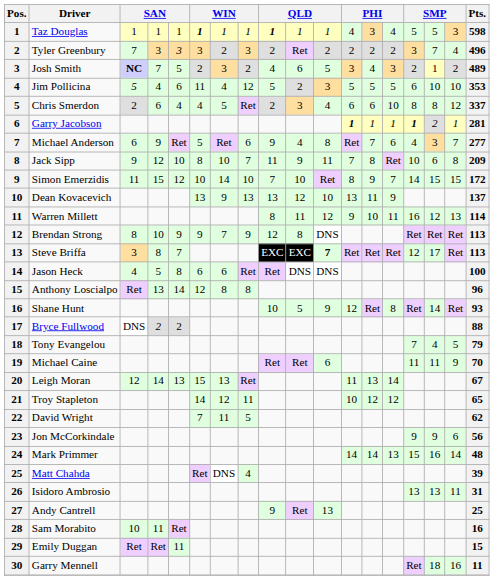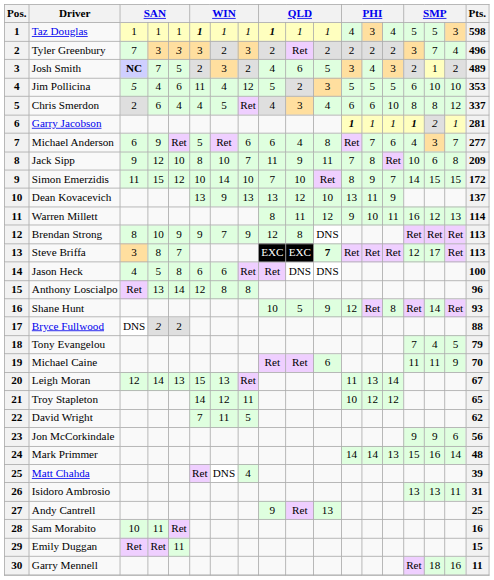(272, 105) 2 -> (272, 105) 4
(272, 142) 9 -> (272, 142) 6
